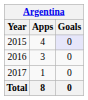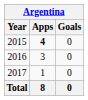(43, 42) normal -> (43, 42) bold
(69, 42) lavender background -> (69, 42) no background
